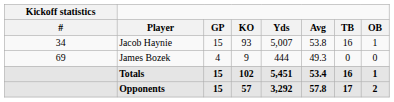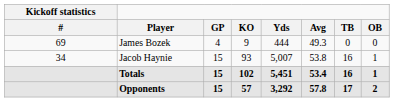rows swapped: (146, 43) <-> (145, 58)
